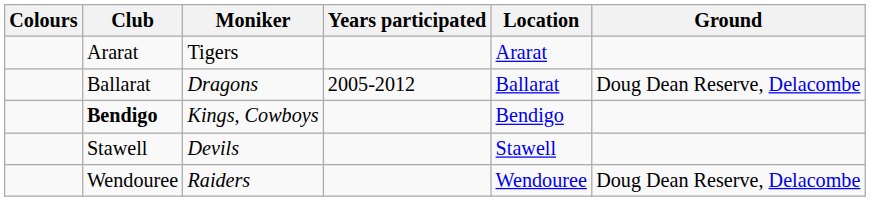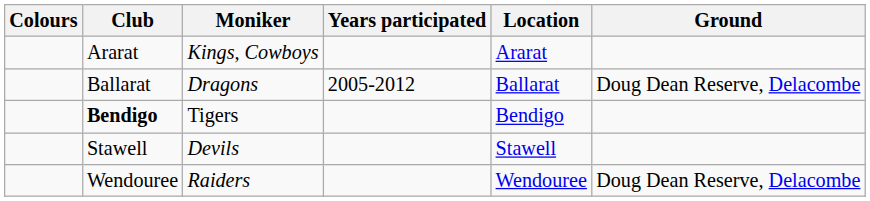(213, 52) Tigers -> (253, 52) Kings, Cowboys
(253, 116) Kings, Cowboys -> (213, 116) Tigers
